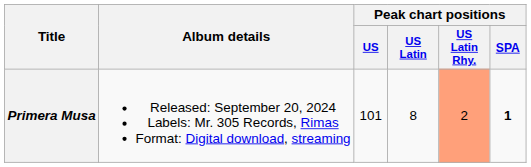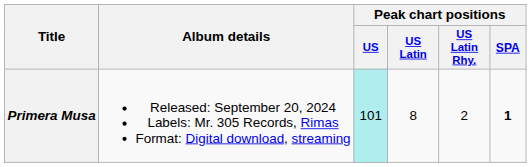(371, 115) no background -> (371, 115) paleturquoise background
(464, 115) lightsalmon background -> (464, 115) no background
